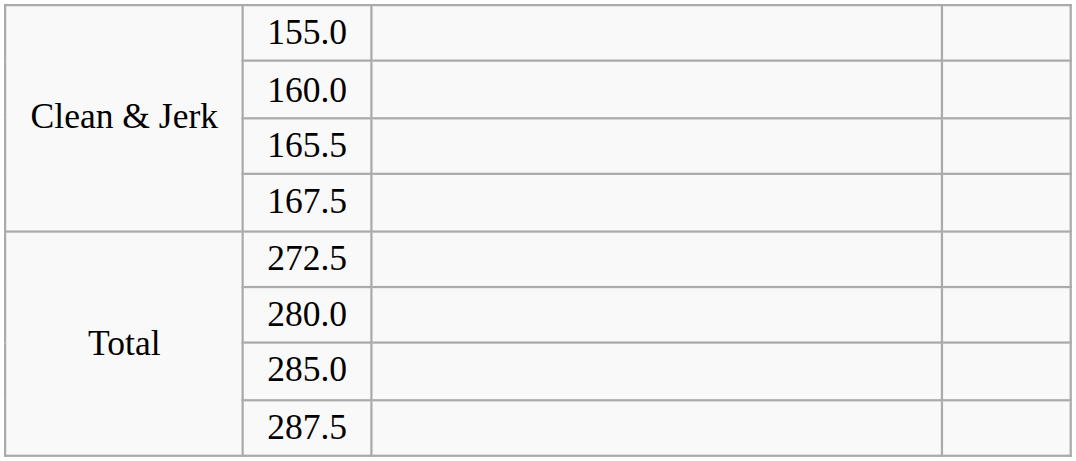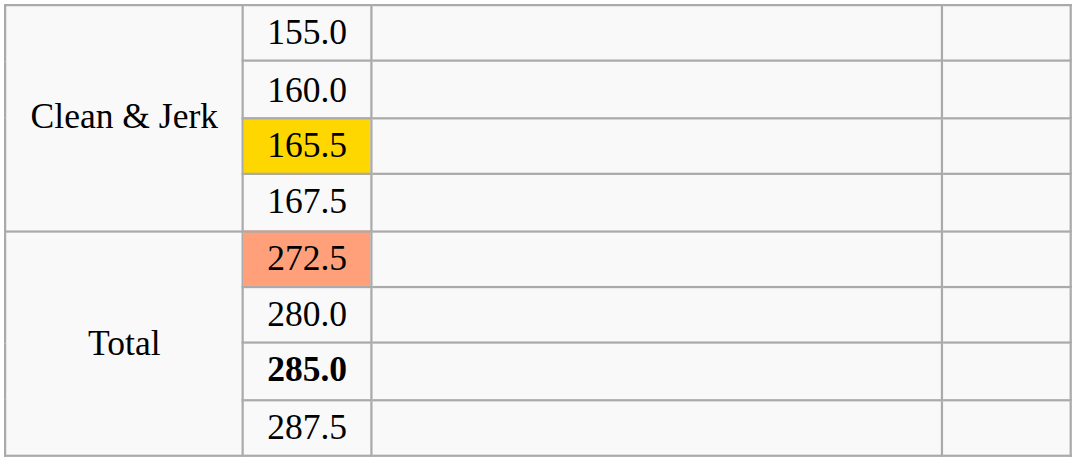(307, 145) no background -> (307, 145) gold background
(307, 257) no background -> (307, 257) lightsalmon background
(307, 370) normal -> (307, 370) bold
